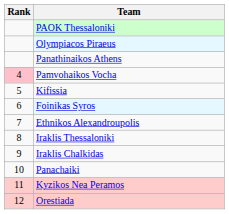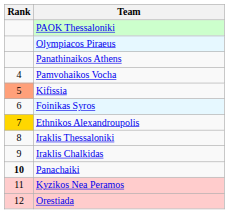(19, 75) pink background -> (19, 75) no background
(19, 91) no background -> (19, 91) lightsalmon background
(19, 122) no background -> (19, 122) gold background
(19, 169) normal -> (19, 169) bold
